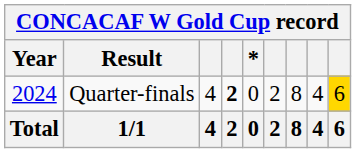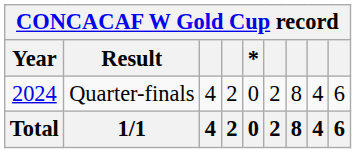(232, 93) bold -> (232, 93) normal
(339, 93) gold background -> (339, 93) no background
